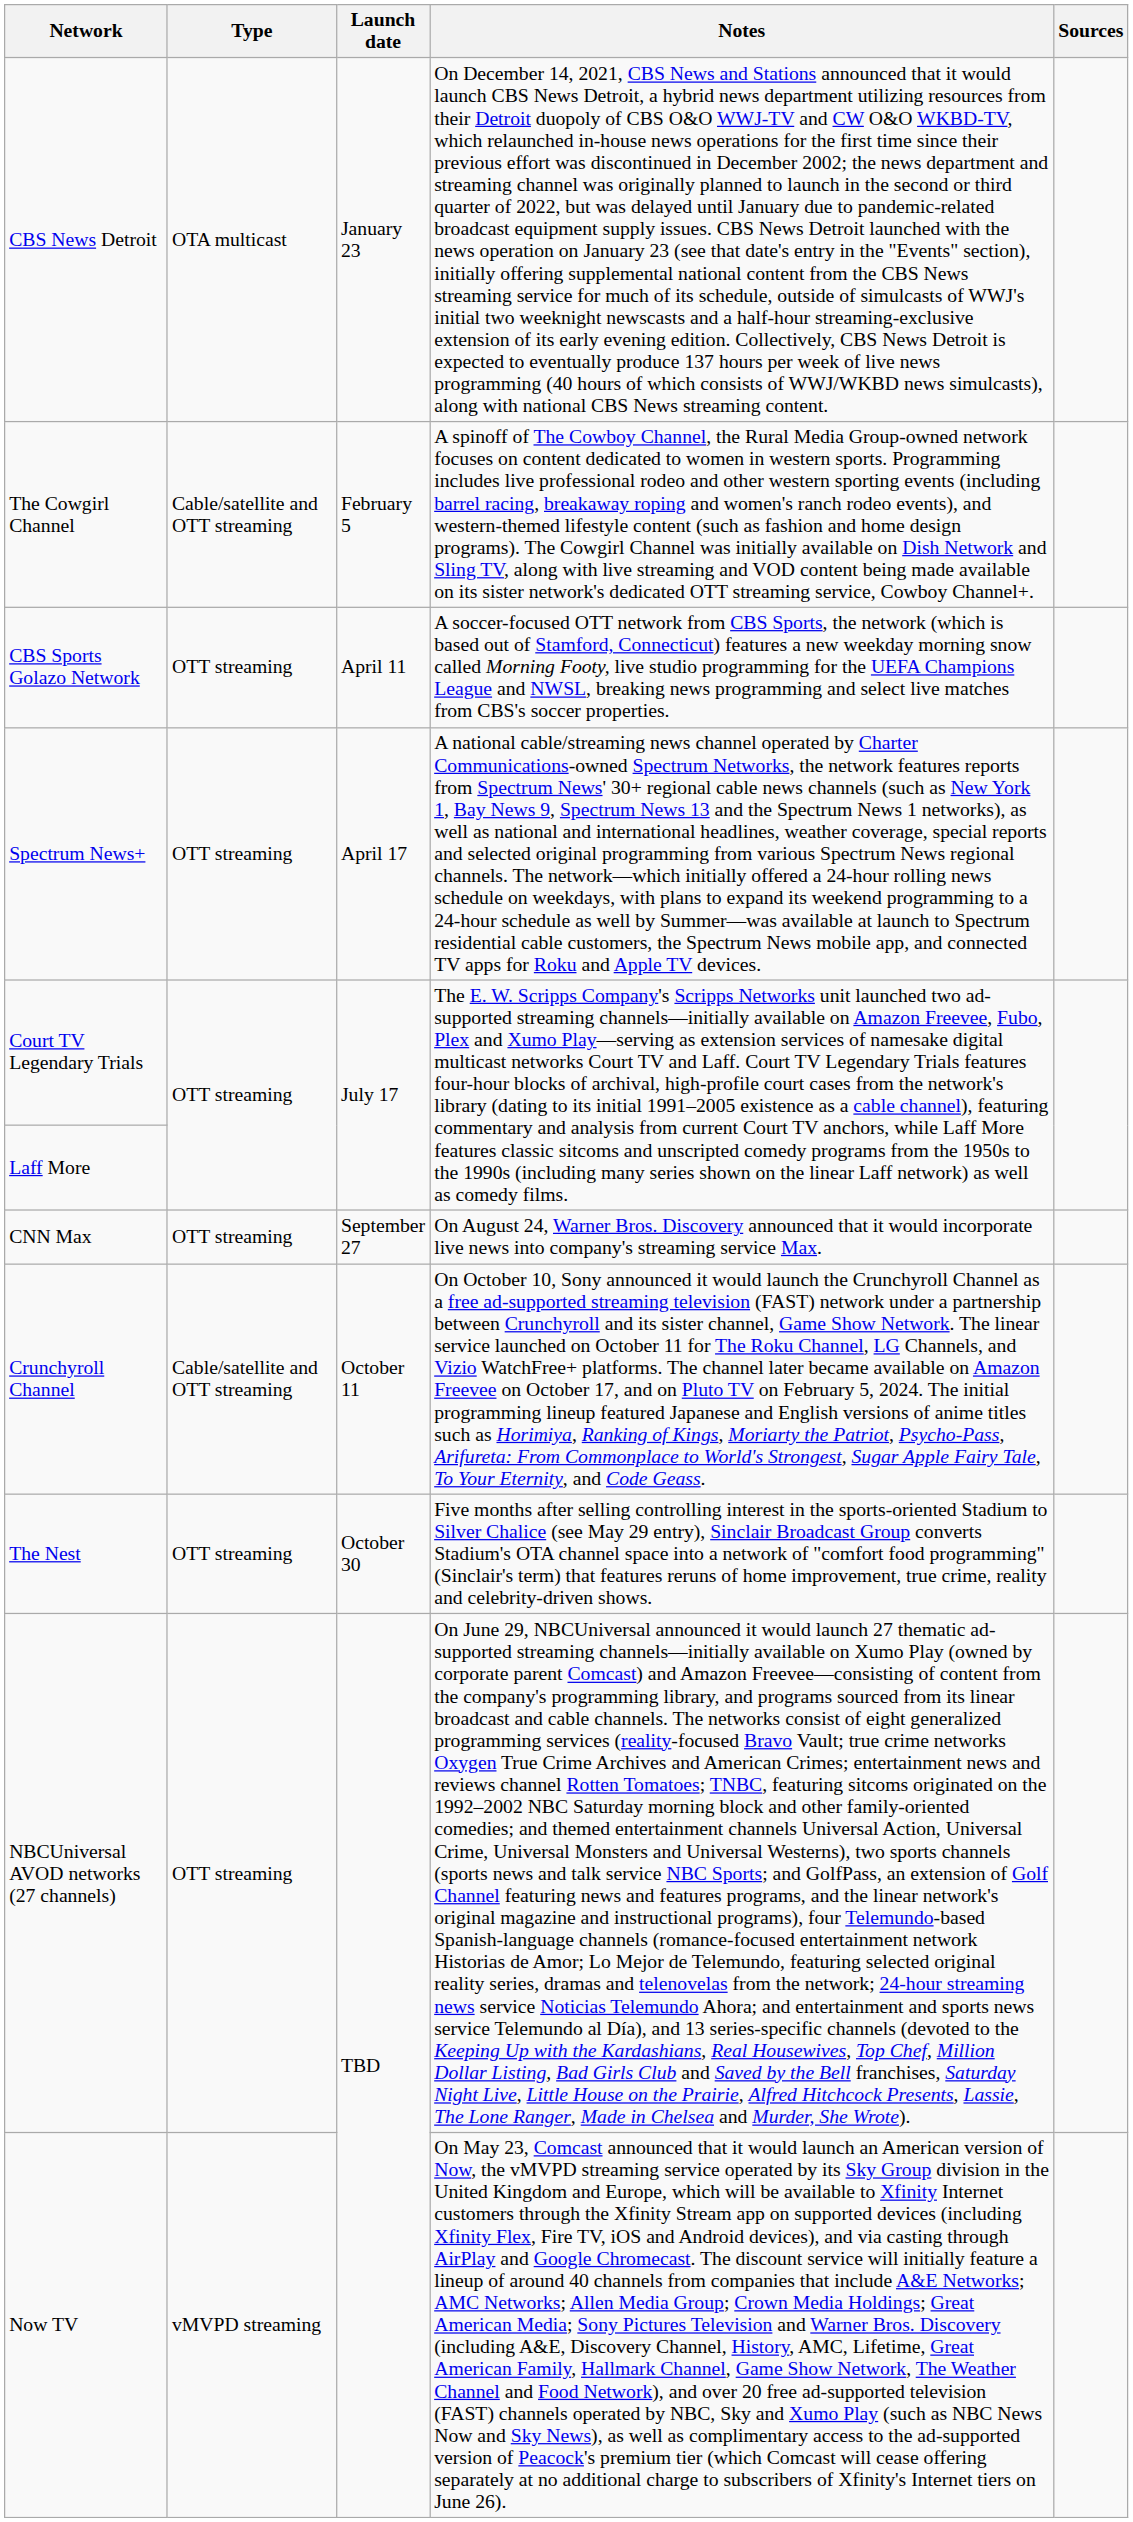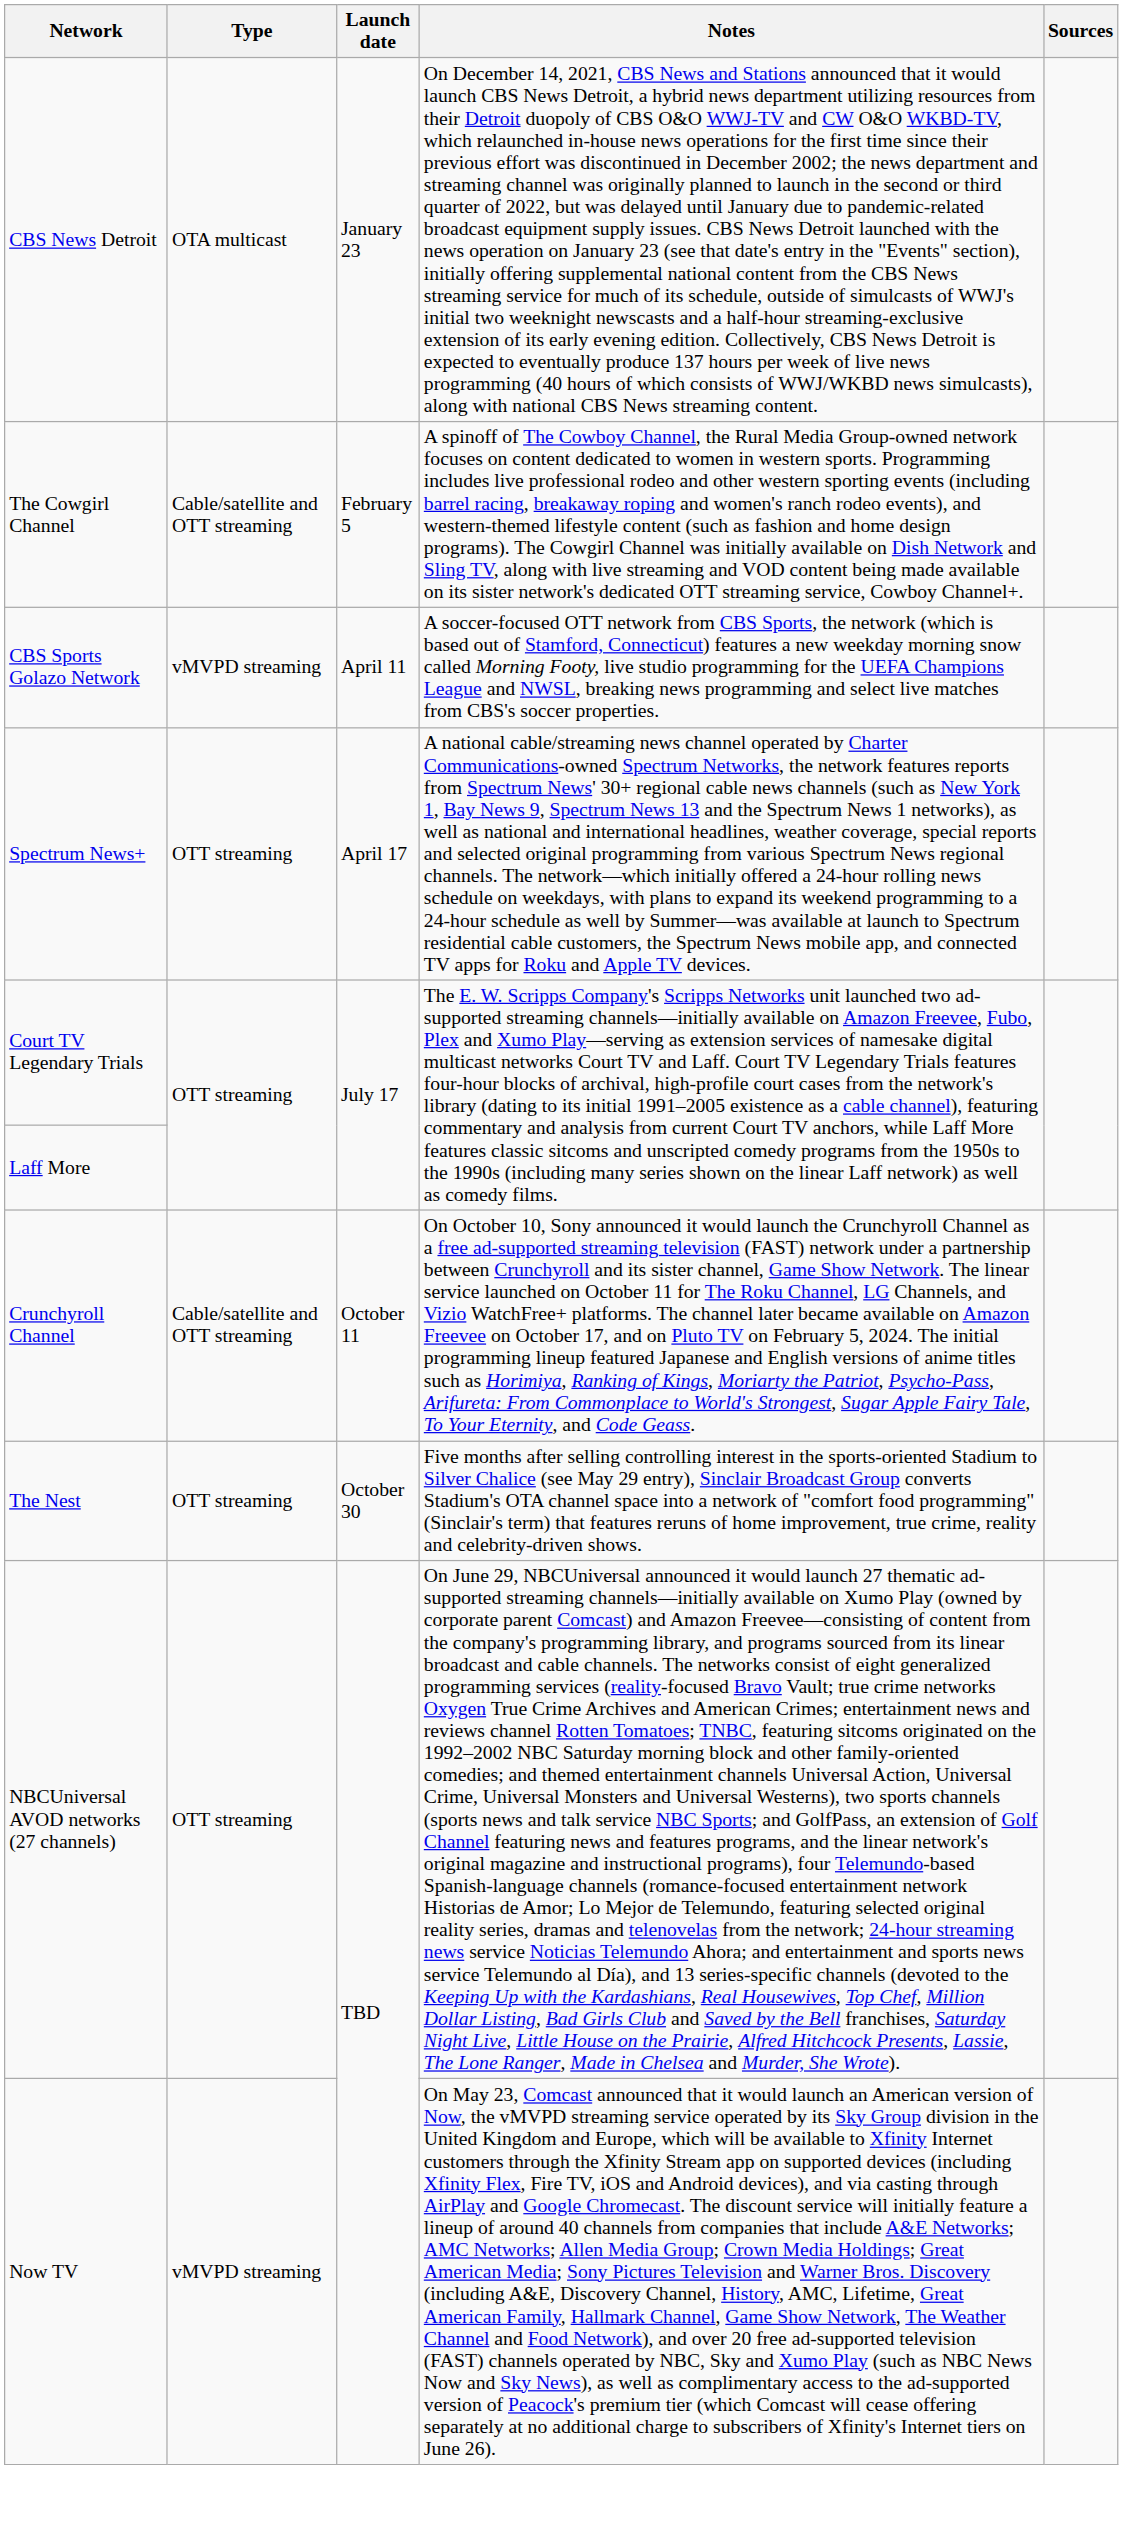(232, 667) OTT streaming -> (247, 667) vMVPD streaming
- row: (50, 1236)
